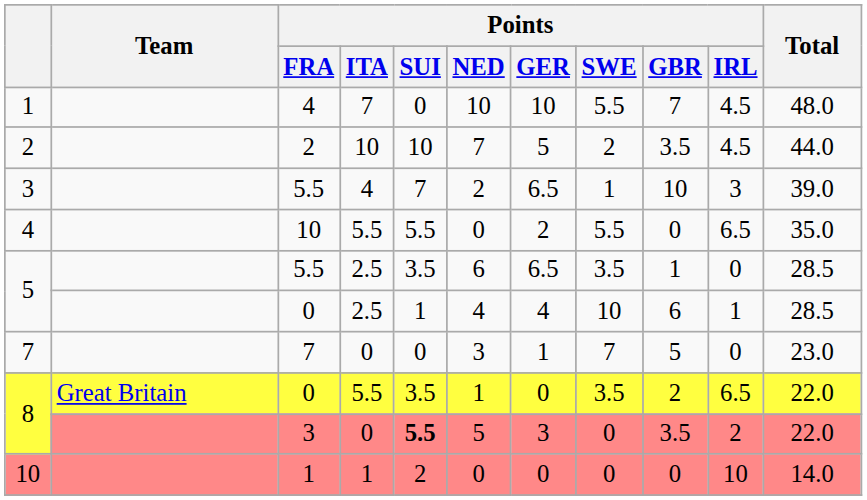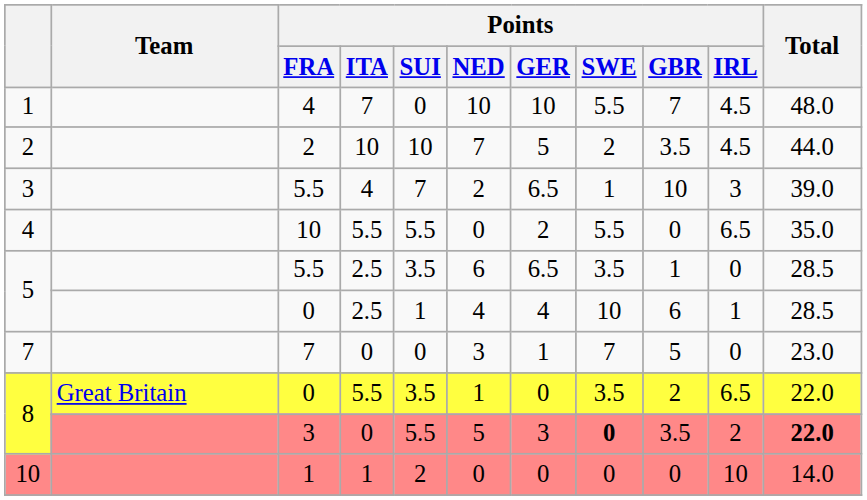(420, 433) bold -> (420, 433) normal
(609, 433) normal -> (609, 433) bold
(812, 433) normal -> (812, 433) bold
